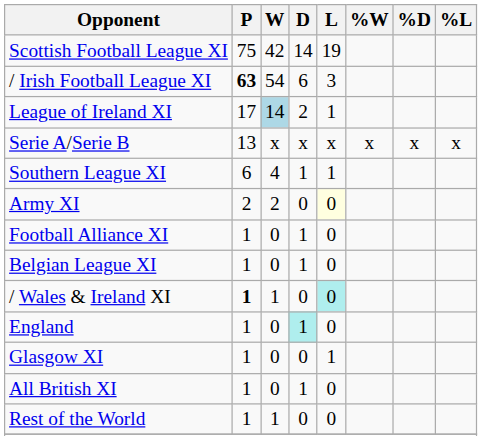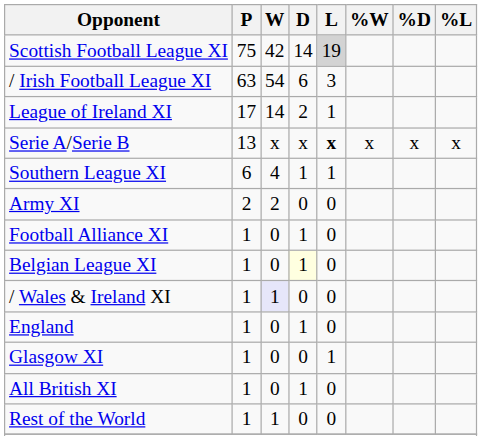(331, 50) no background -> (331, 50) lightgrey background
(247, 81) bold -> (247, 81) normal
(275, 111) lightblue background -> (275, 111) no background
(331, 142) normal -> (331, 142) bold
(331, 204) lightyellow background -> (331, 204) no background
(303, 265) no background -> (303, 265) lightyellow background
(247, 296) bold -> (247, 296) normal
(275, 296) no background -> (275, 296) lavender background
(331, 296) paleturquoise background -> (331, 296) no background
(303, 326) paleturquoise background -> (303, 326) no background
